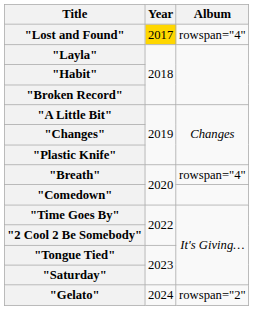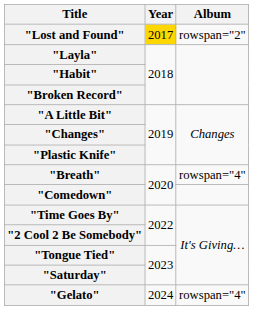(212, 34) rowspan="4" -> (212, 34) rowspan="2"
(212, 295) rowspan="2" -> (212, 295) rowspan="4"
